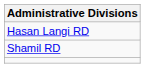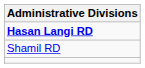(48, 31) normal -> (50, 31) bold
